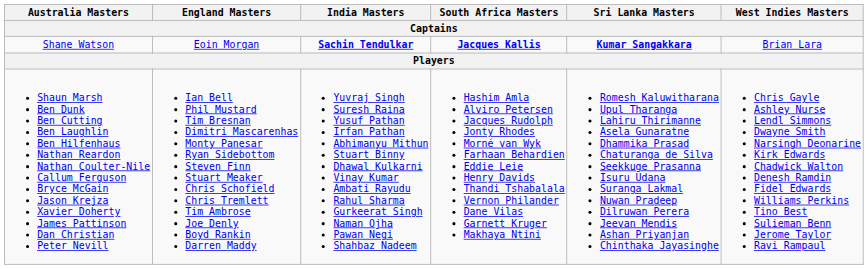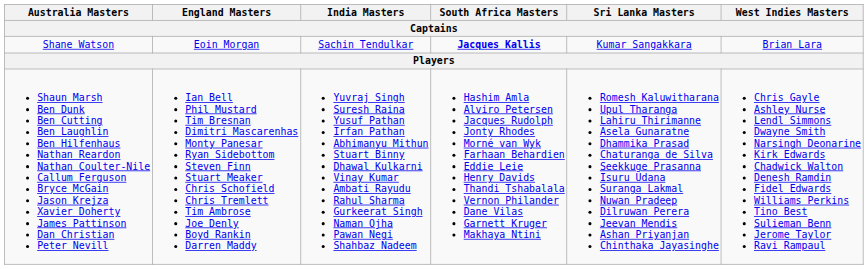(366, 45) bold -> (366, 45) normal
(644, 45) bold -> (644, 45) normal
